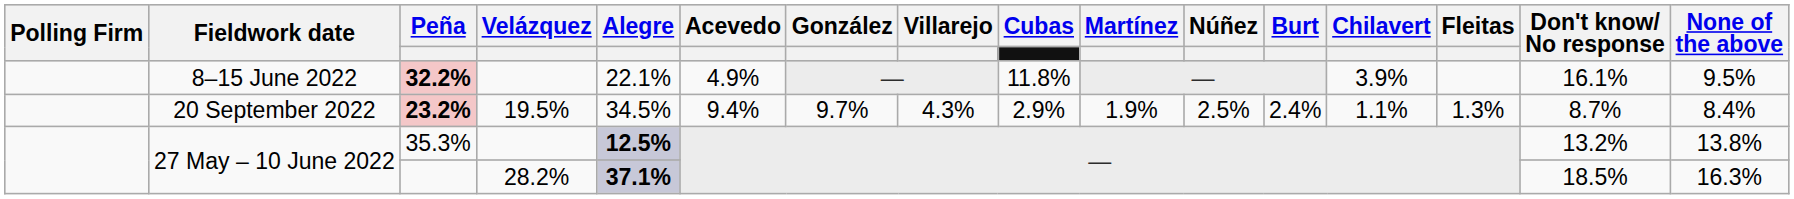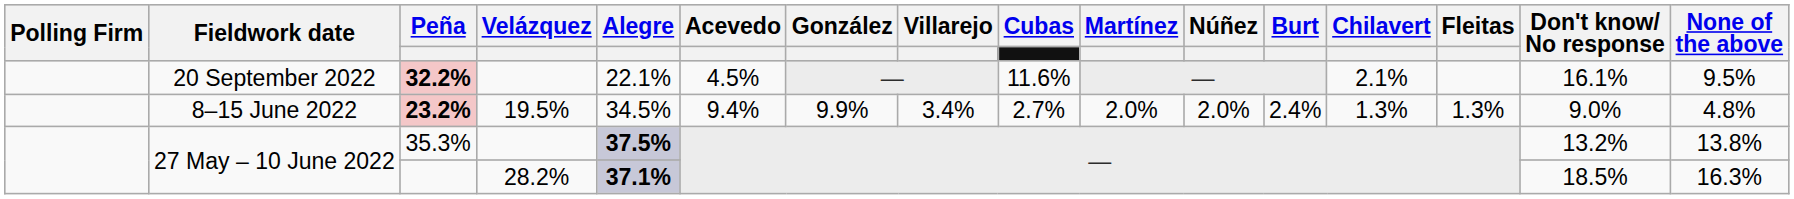(274, 77) 8–15 June 2022 -> (274, 77) 20 September 2022
(733, 77) 4.9% -> (733, 77) 4.5%
(1039, 77) 11.8% -> (1039, 77) 11.6%
(1381, 77) 3.9% -> (1381, 77) 2.1%
(274, 111) 20 September 2022 -> (274, 111) 8–15 June 2022
(842, 111) 9.7% -> (842, 111) 9.9%
(948, 111) 4.3% -> (948, 111) 3.4%
(1039, 111) 2.9% -> (1039, 111) 2.7%
(1132, 111) 1.9% -> (1132, 111) 2.0%
(1224, 111) 2.5% -> (1224, 111) 2.0%
(1381, 111) 1.1% -> (1381, 111) 1.3%
(1595, 111) 8.7% -> (1595, 111) 9.0%
(1729, 111) 8.4% -> (1729, 111) 4.8%
(638, 144) 12.5% -> (638, 144) 37.5%
